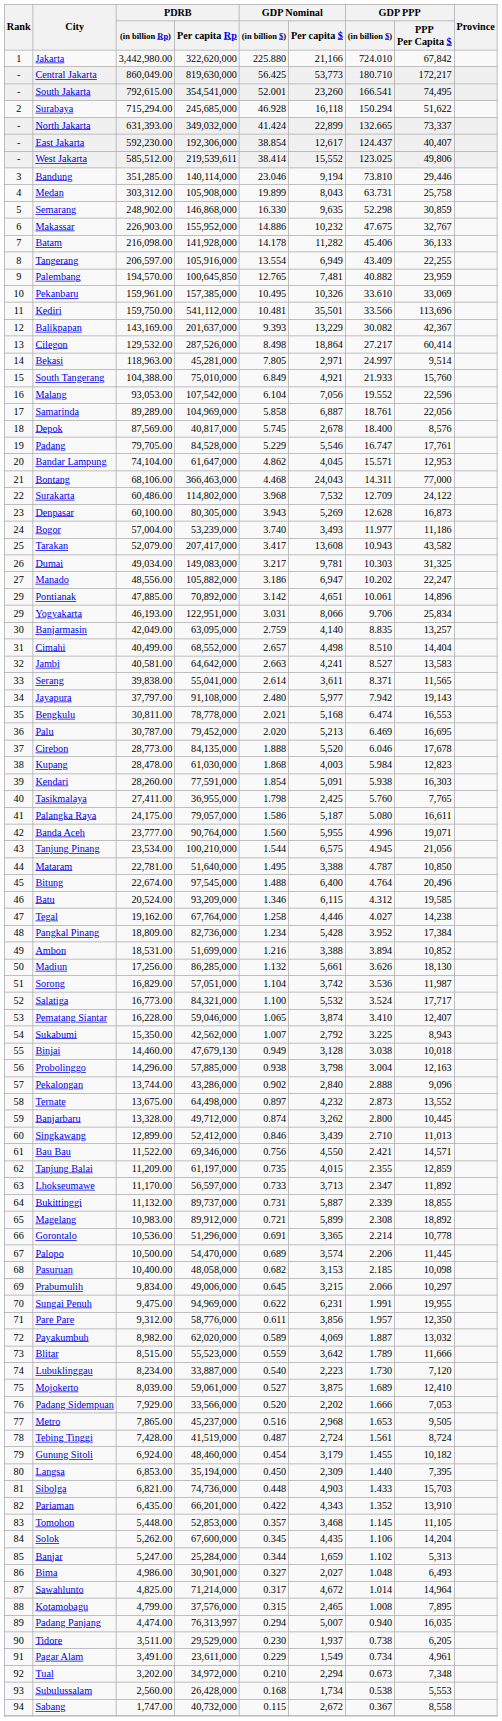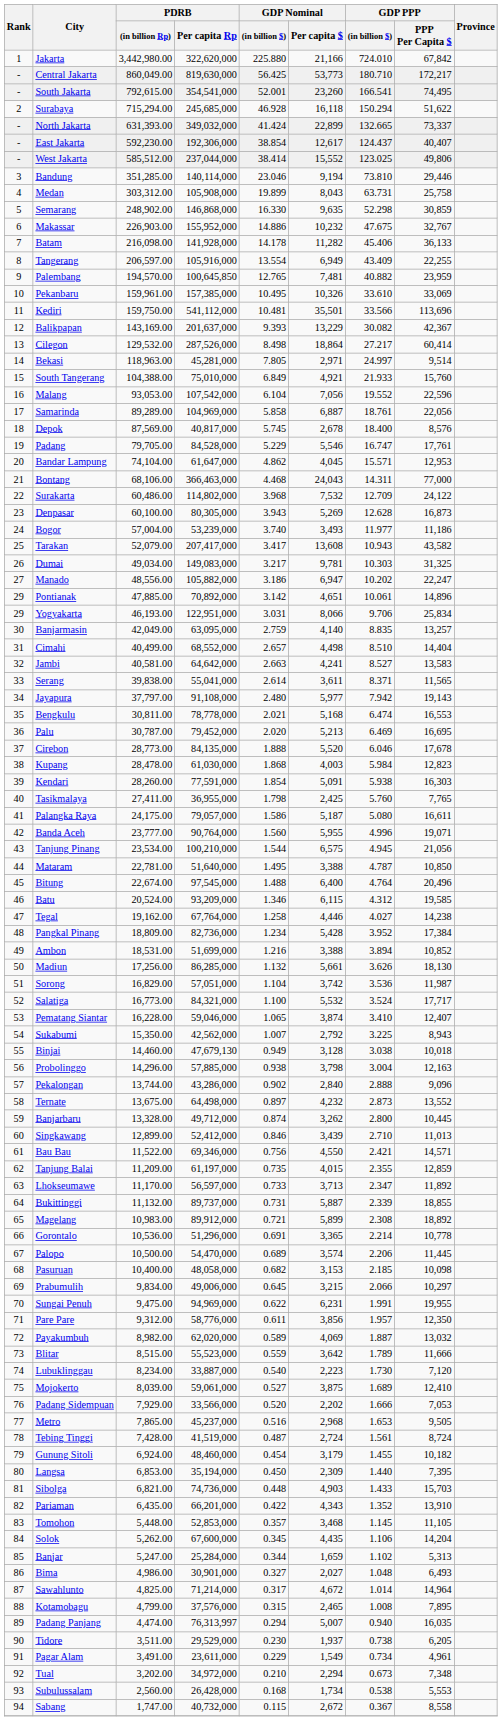(212, 159) 219,539,611 -> (211, 159) 237,044,000
